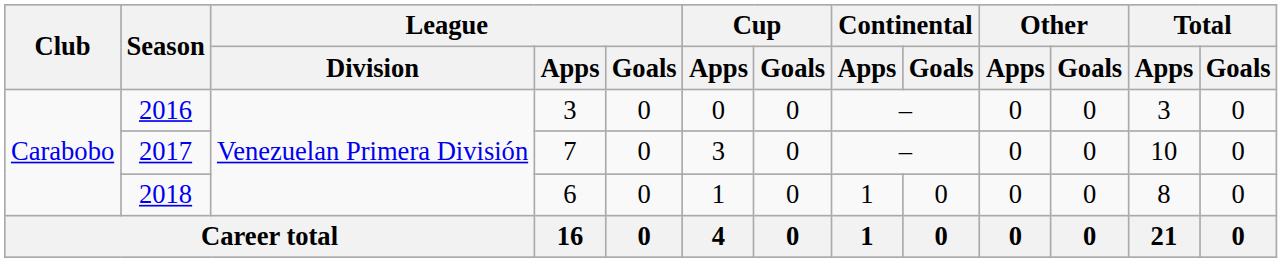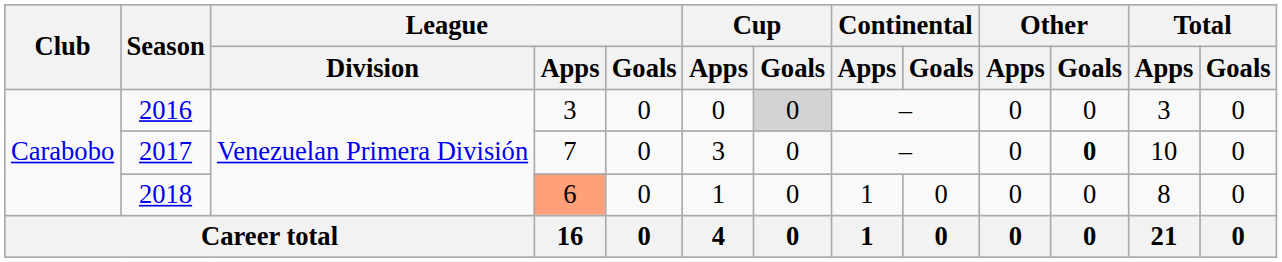(793, 109) no background -> (793, 109) lightgrey background
(1090, 151) normal -> (1090, 151) bold
(570, 194) no background -> (570, 194) lightsalmon background
